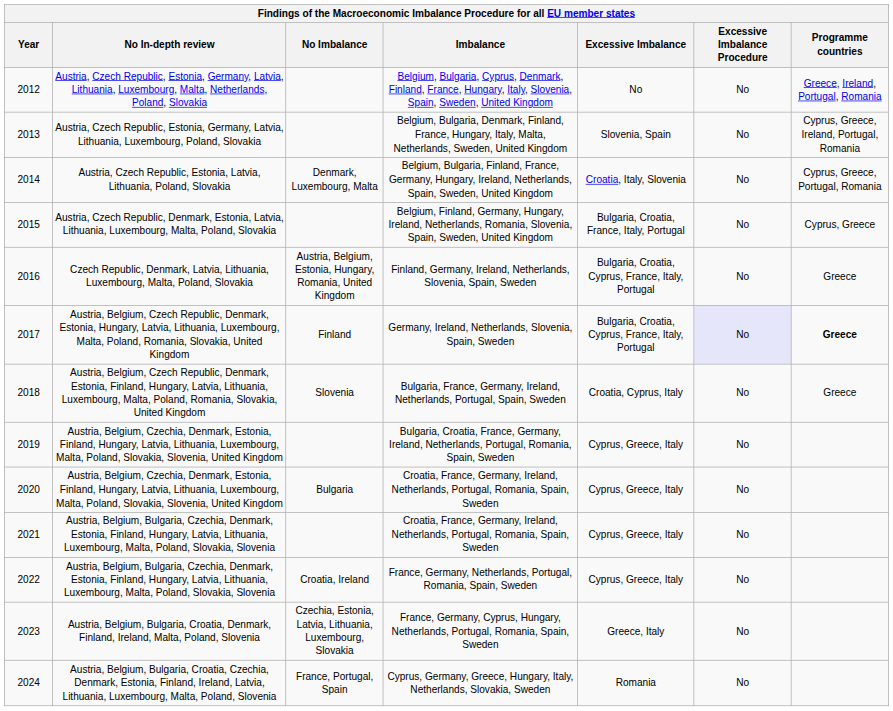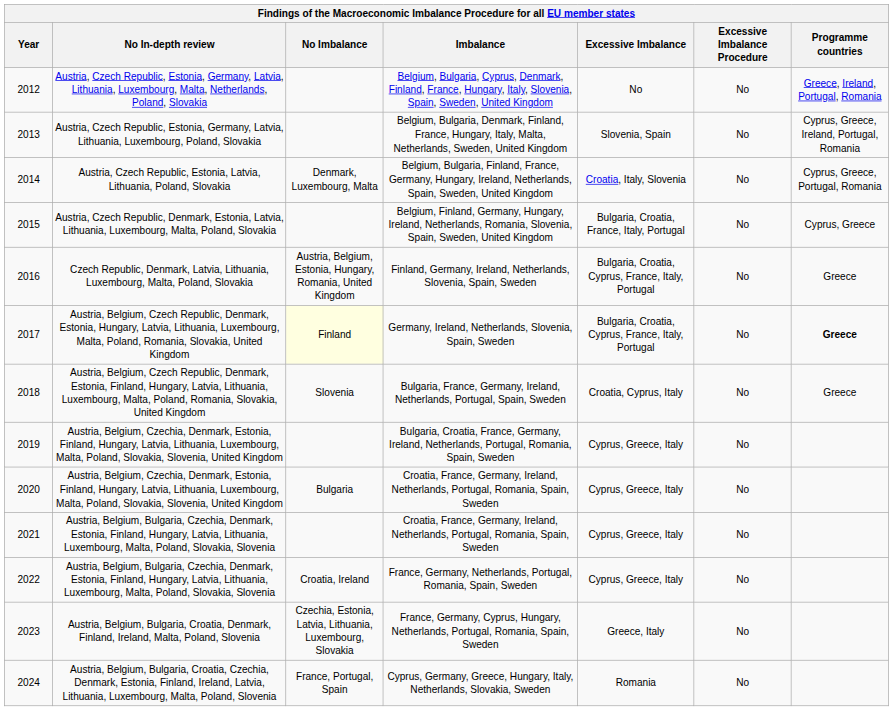(335, 335) no background -> (335, 335) lightyellow background
(743, 335) lavender background -> (743, 335) no background
